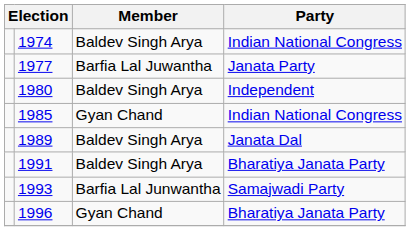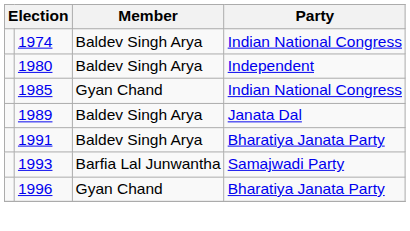- row: (35, 66)
